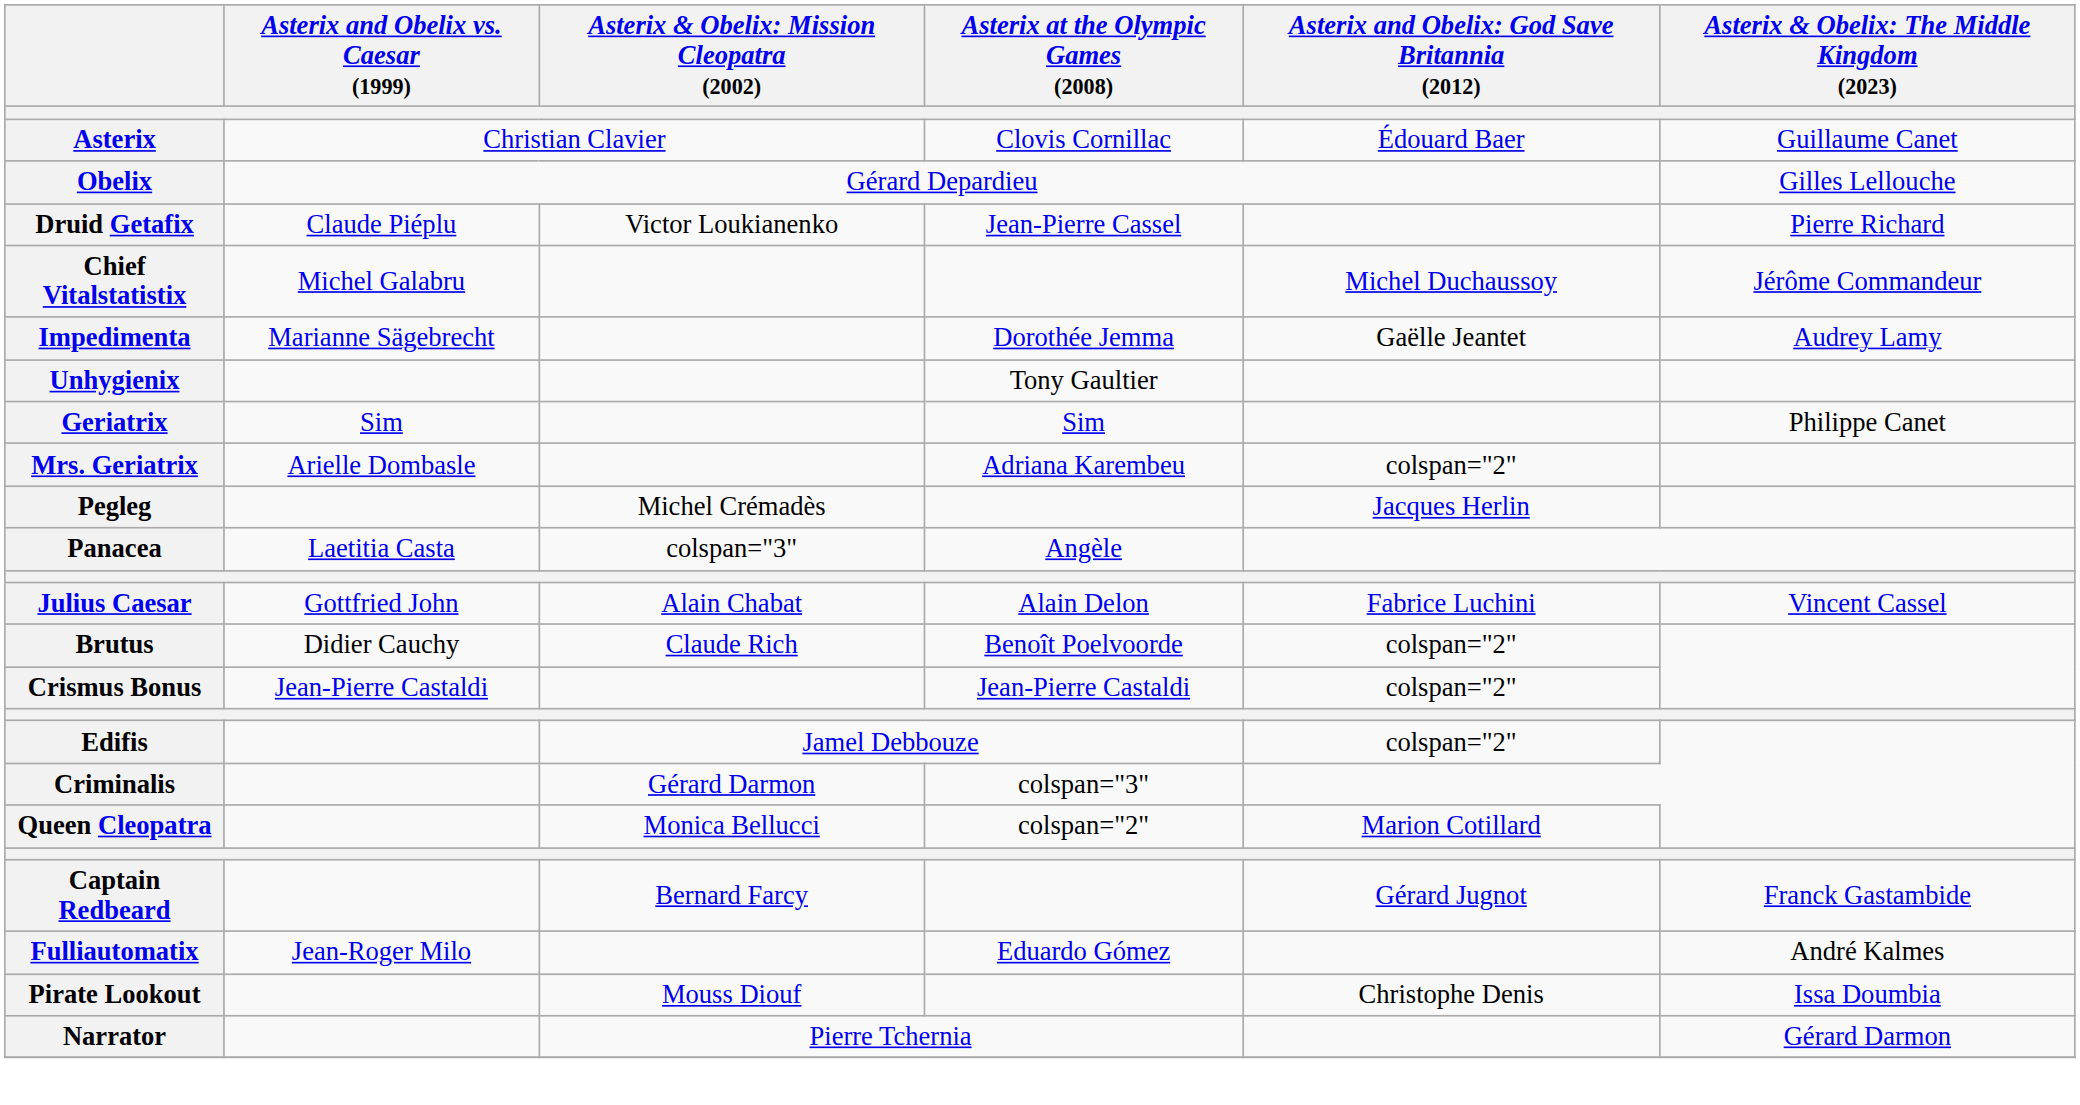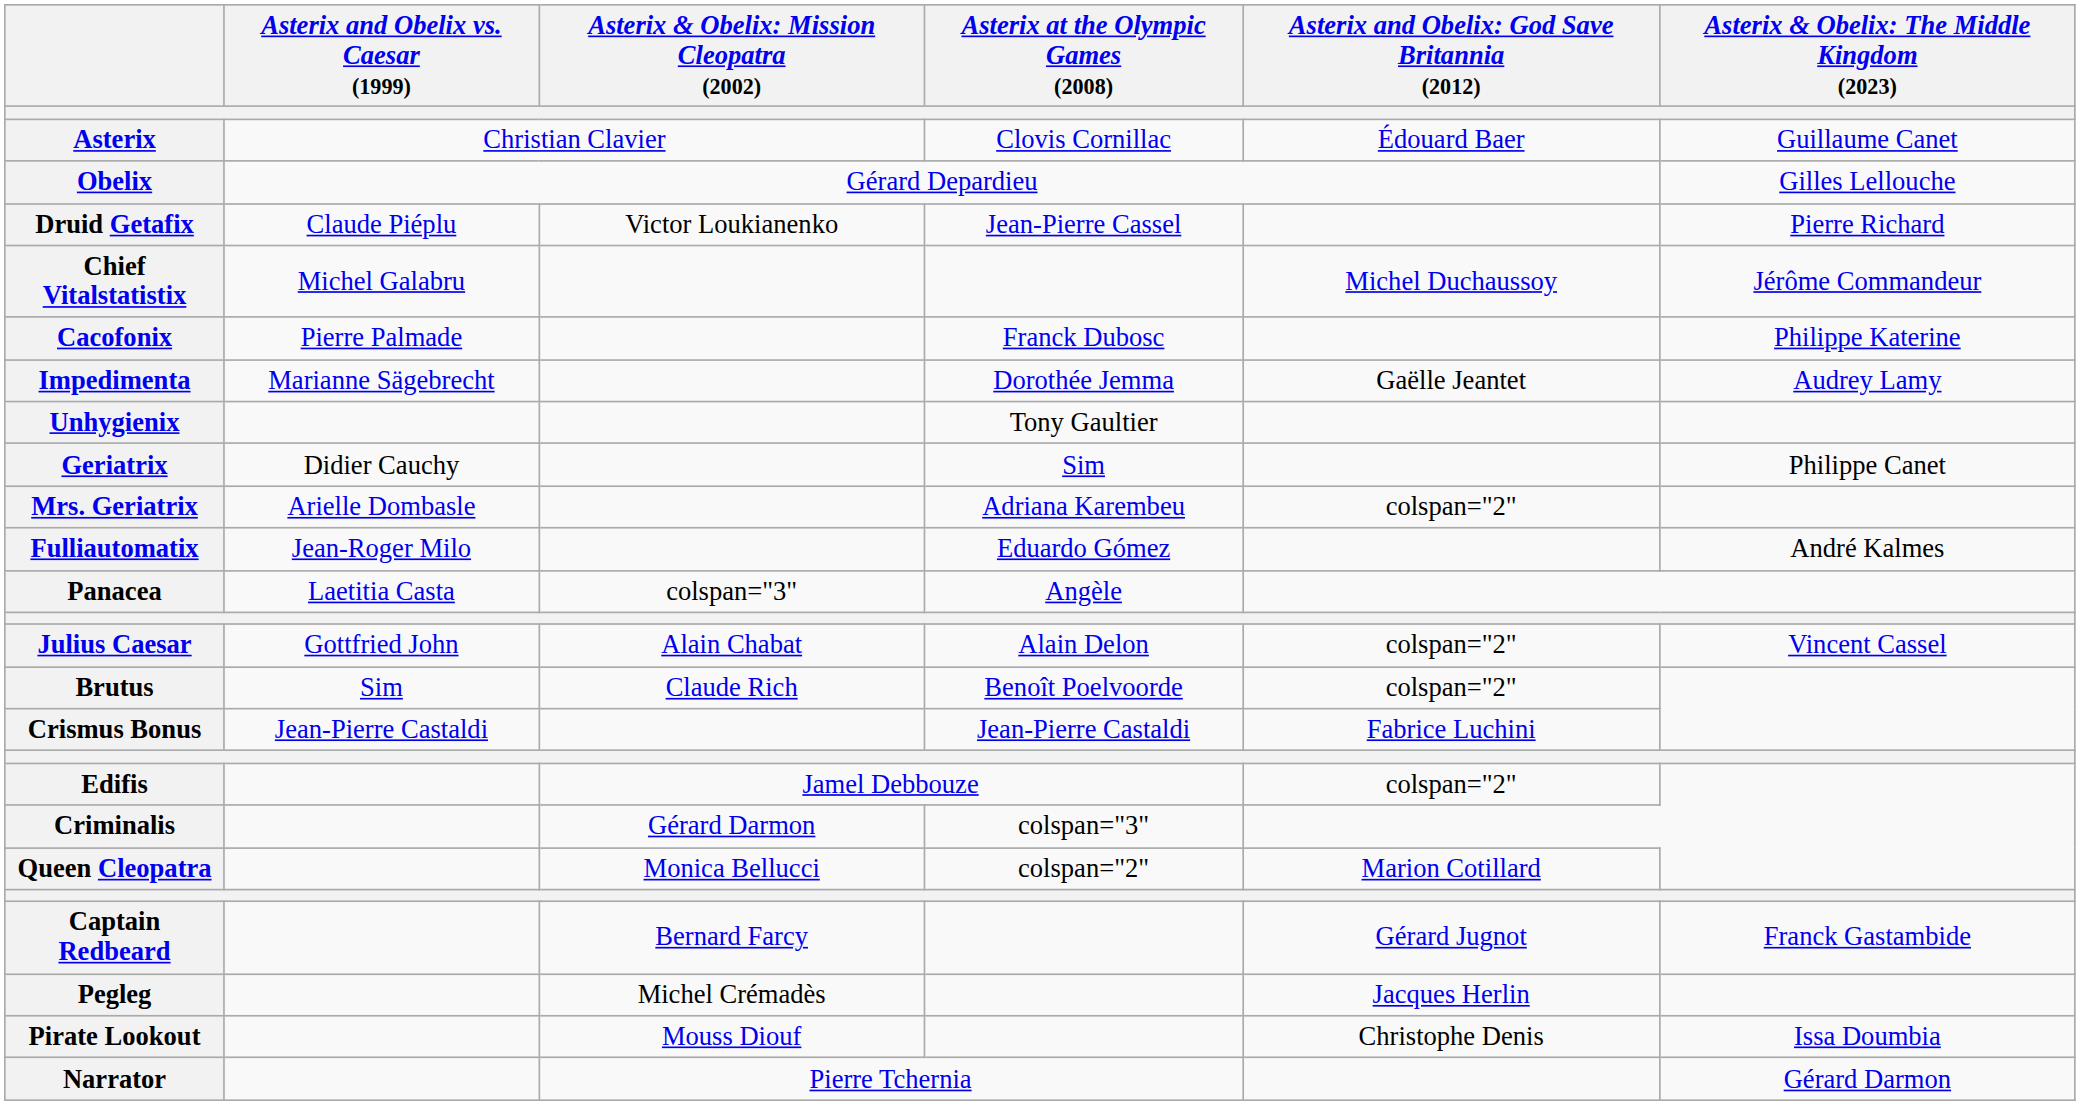+ row: (115, 338)
(381, 422) Sim -> (381, 464) Didier Cauchy
rows swapped: (115, 952) <-> (115, 506)
(1451, 603) Fabrice Luchini -> (1451, 645) colspan="2"
(381, 645) Didier Cauchy -> (381, 687) Sim
(1451, 687) colspan="2" -> (1451, 729) Fabrice Luchini
